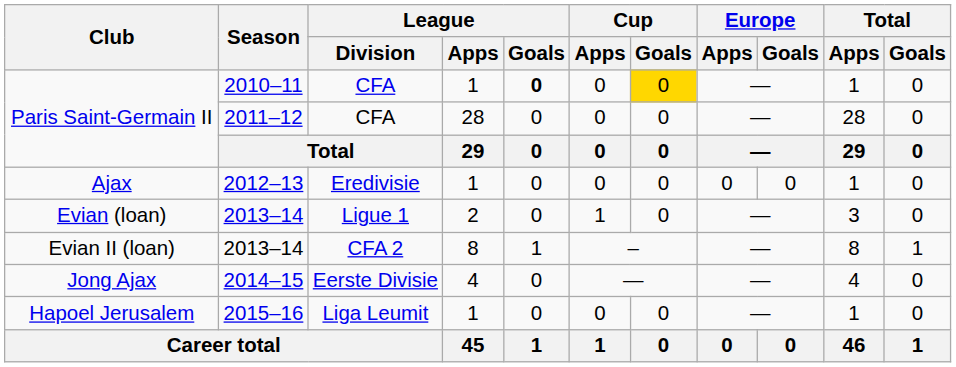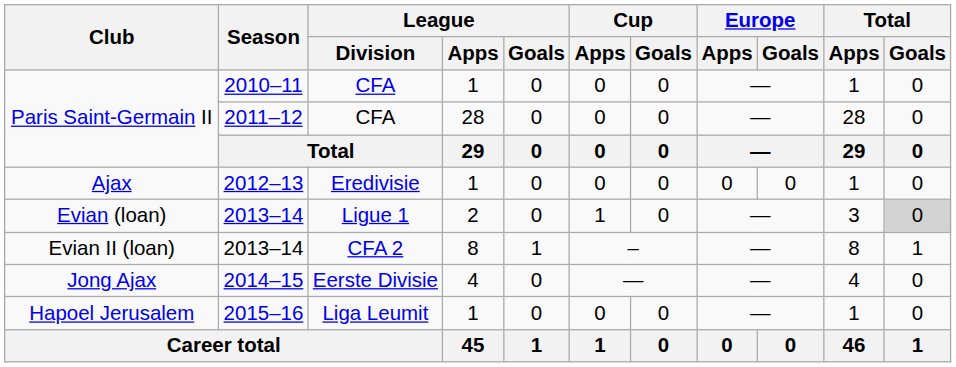(537, 85) bold -> (537, 85) normal
(664, 85) gold background -> (664, 85) no background
(918, 215) no background -> (918, 215) lightgrey background
